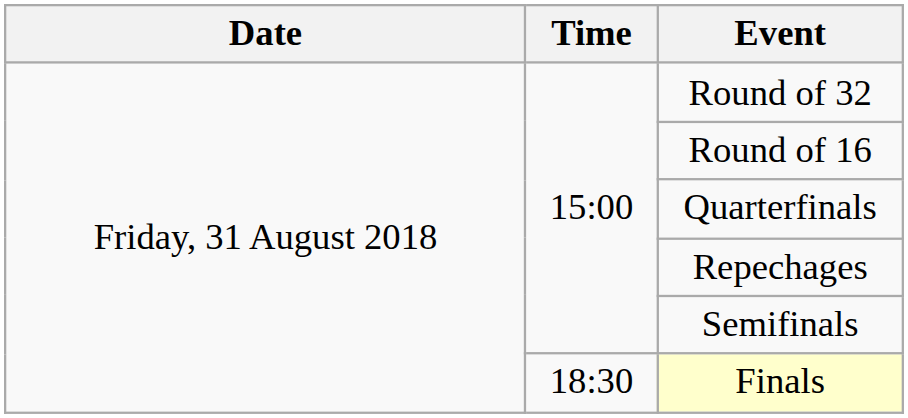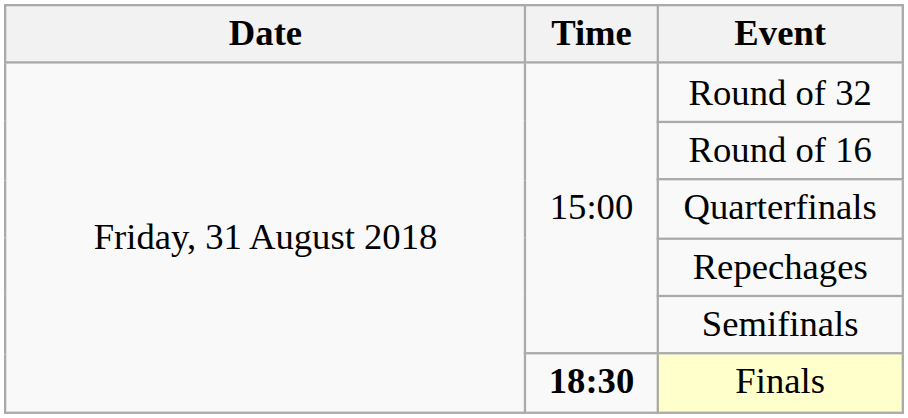(592, 382) normal -> (592, 382) bold
